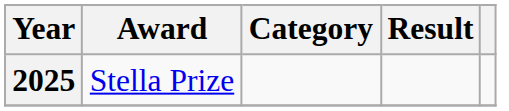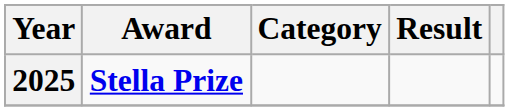(162, 79) normal -> (166, 79) bold
